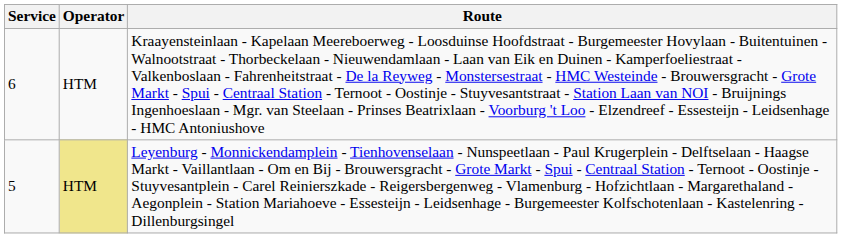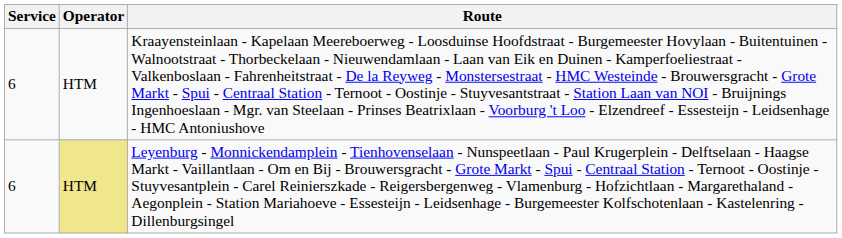(12, 186) 5 -> (12, 186) 6
